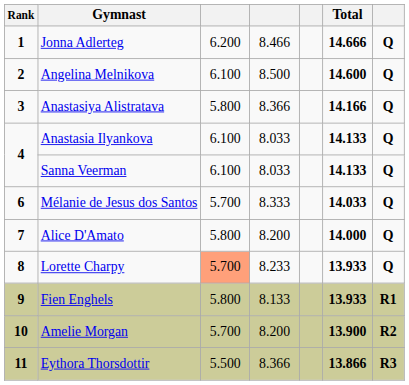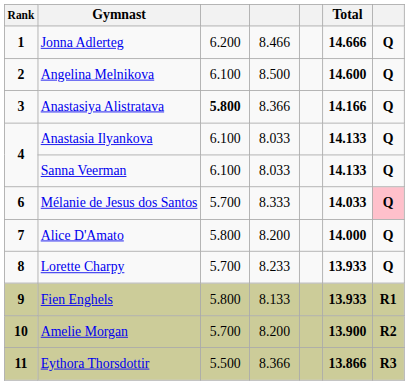(225, 106) normal -> (225, 106) bold
(388, 203) no background -> (388, 203) pink background
(225, 267) lightsalmon background -> (225, 267) no background
